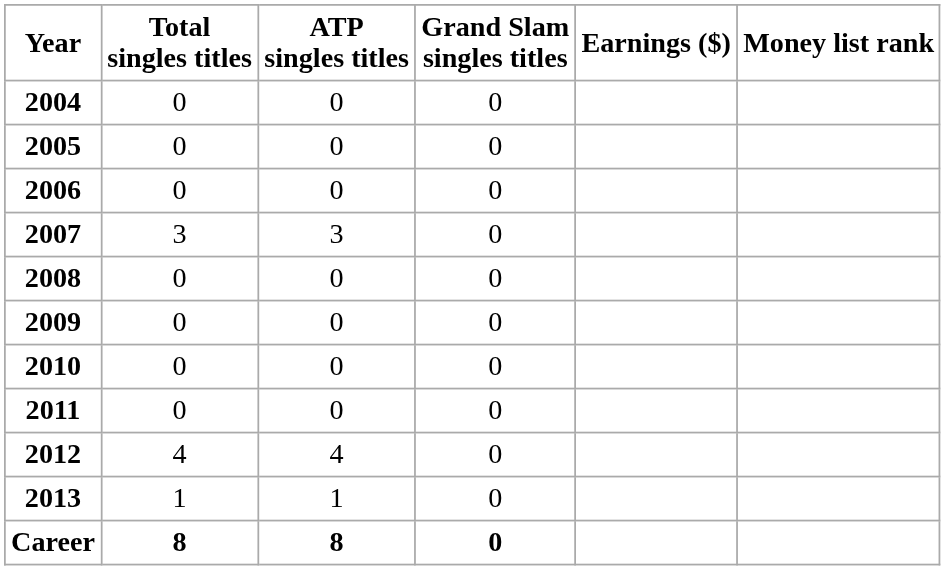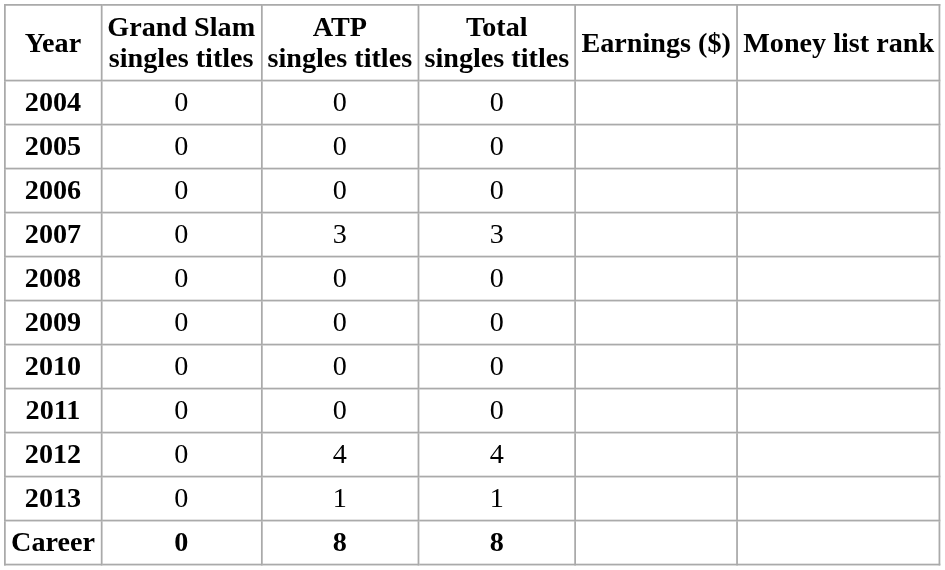columns swapped: (495, 42) <-> (180, 42)
